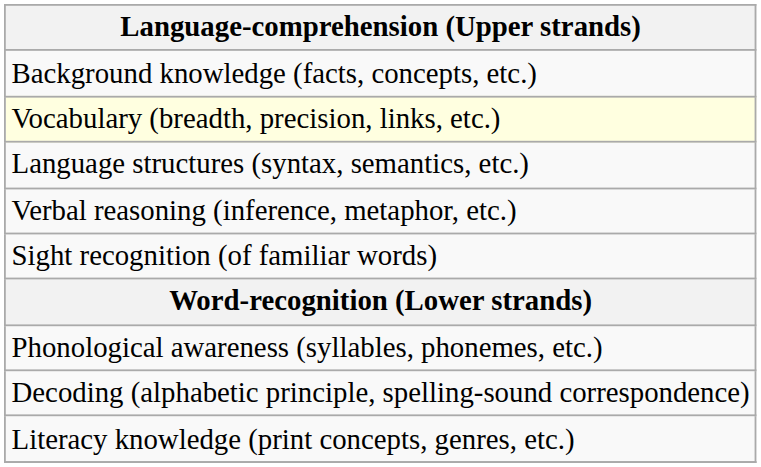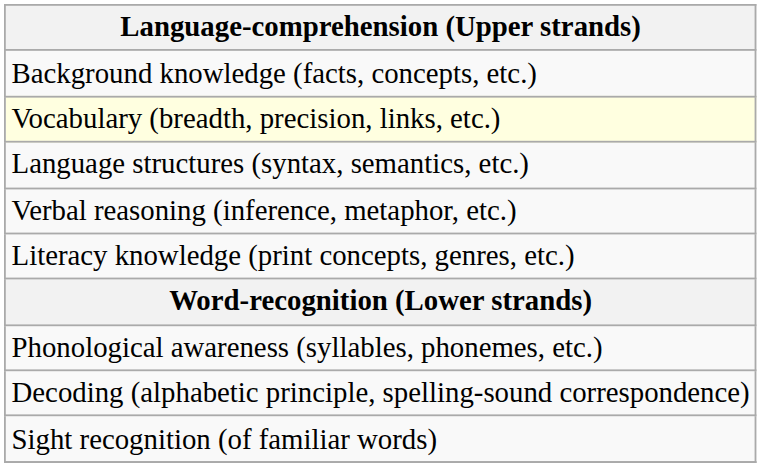(224, 255) Sight recognition (of familiar words) -> (293, 255) Literacy knowledge (print concepts, genres, etc.)
(293, 438) Literacy knowledge (print concepts, genres, etc.) -> (224, 438) Sight recognition (of familiar words)
